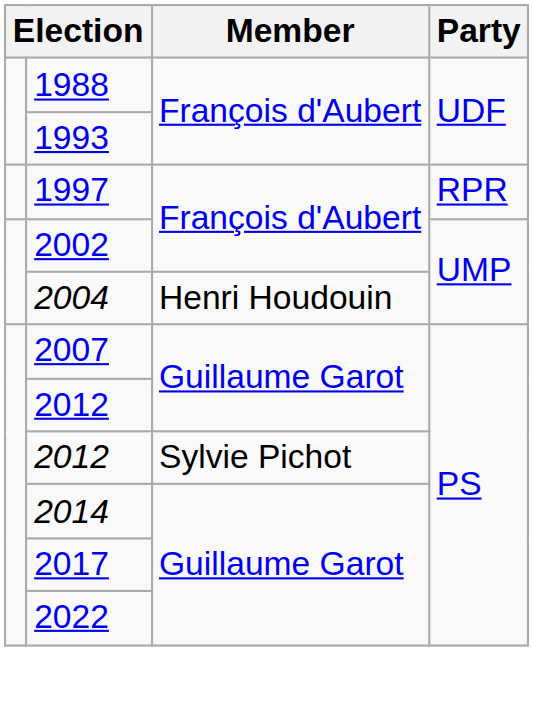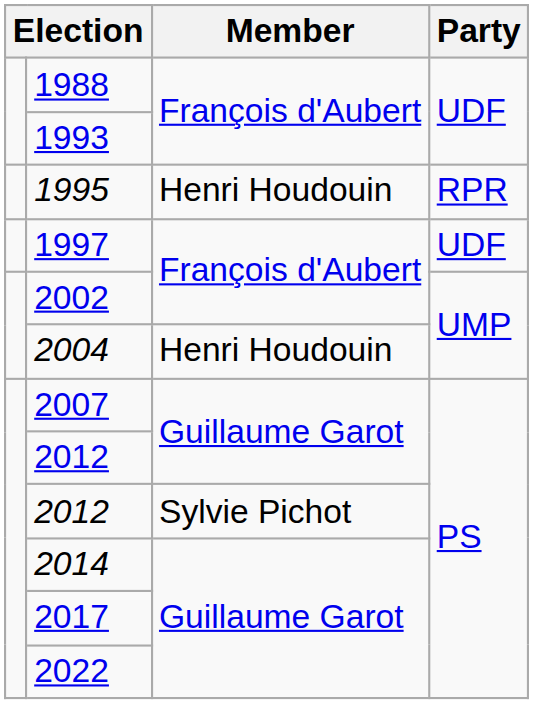+ row: (72, 191)
(472, 191) RPR -> (471, 244) UDF
